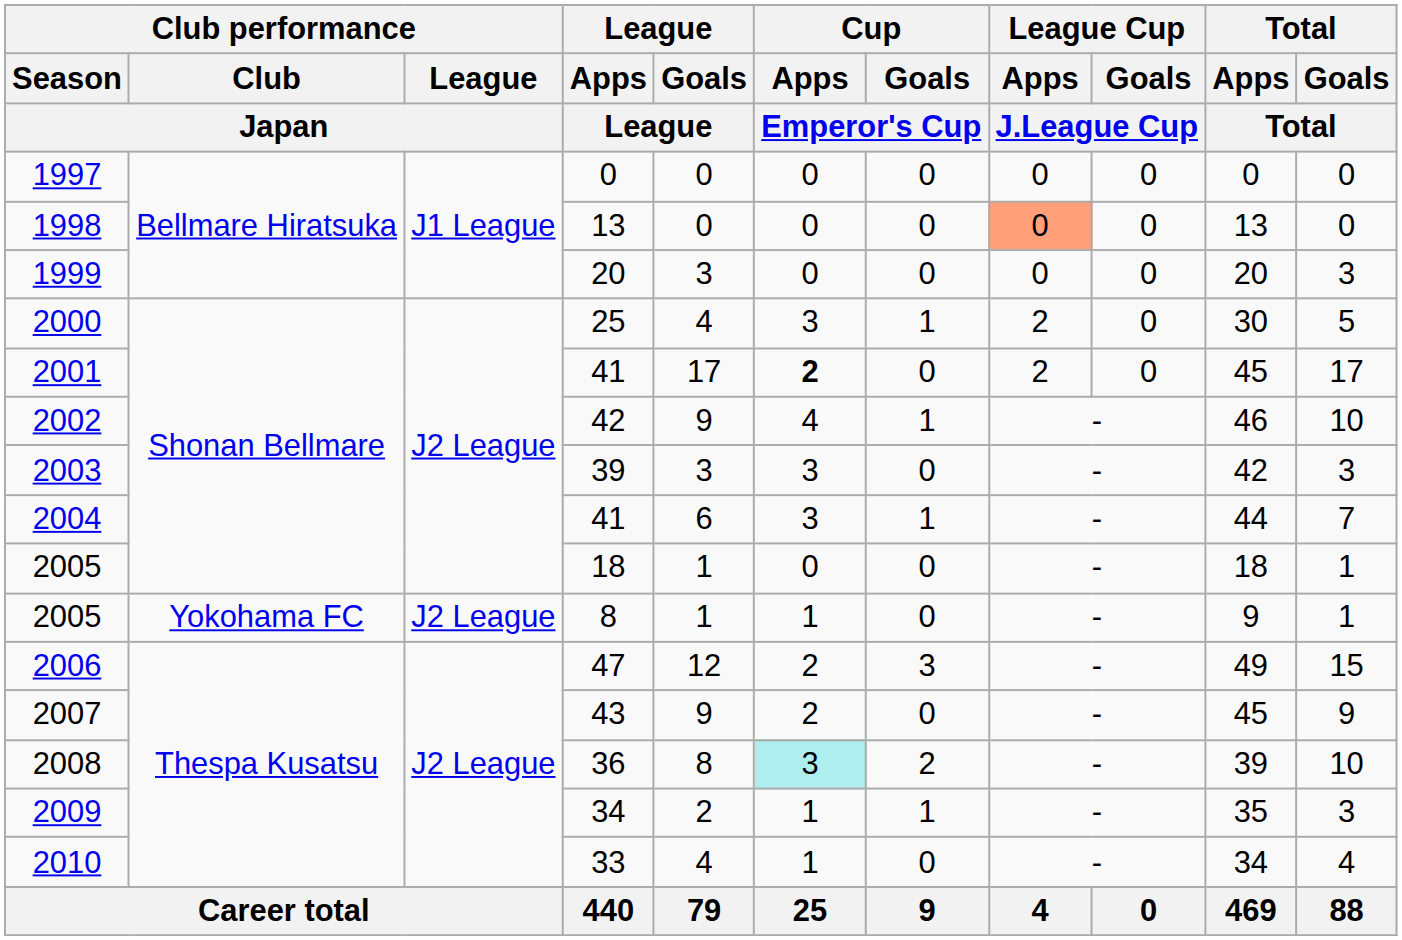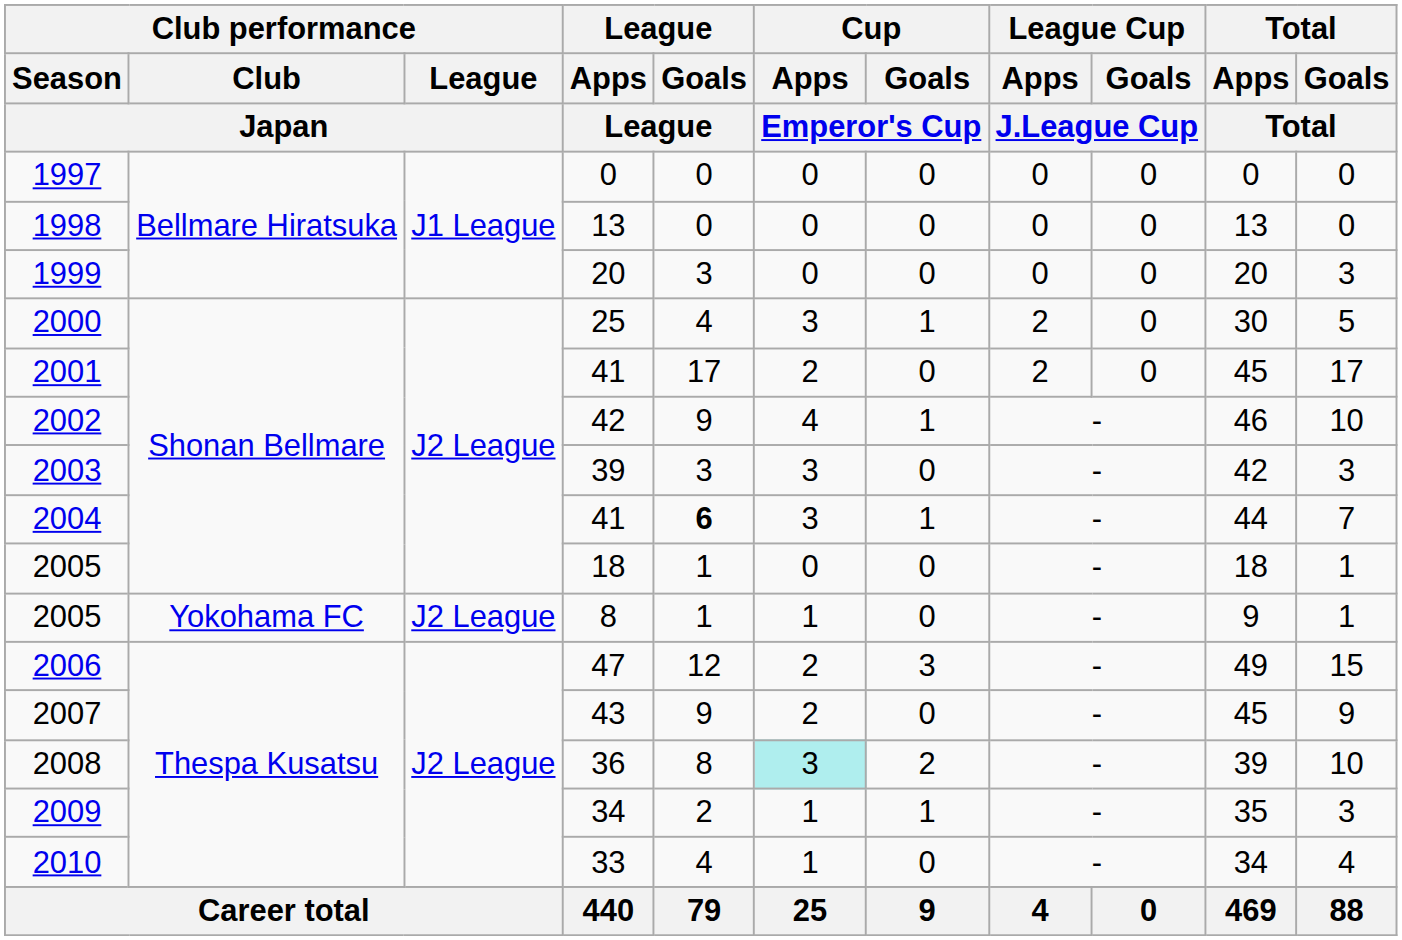(1040, 224) lightsalmon background -> (1040, 224) no background
(810, 371) bold -> (810, 371) normal
(704, 518) normal -> (704, 518) bold
